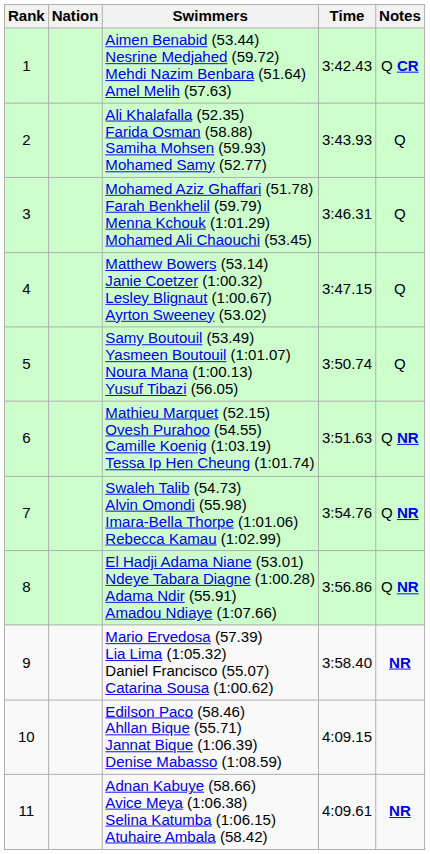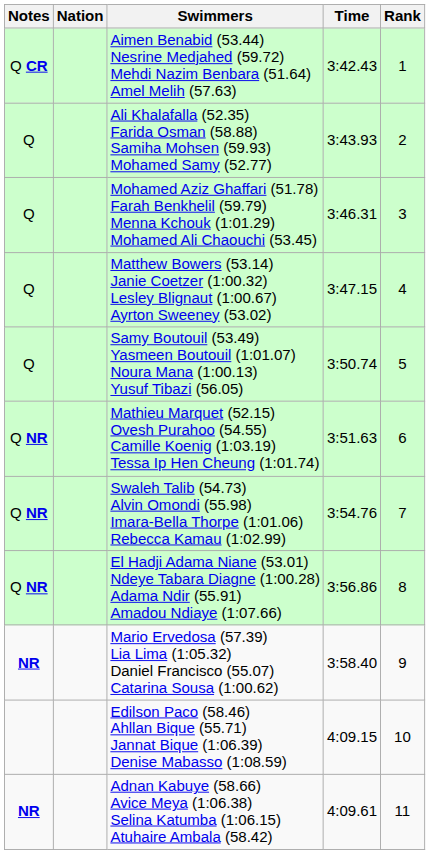columns swapped: (26, 16) <-> (400, 16)
